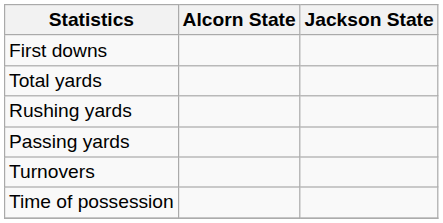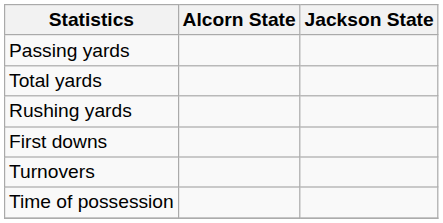rows swapped: (58, 50) <-> (69, 141)
